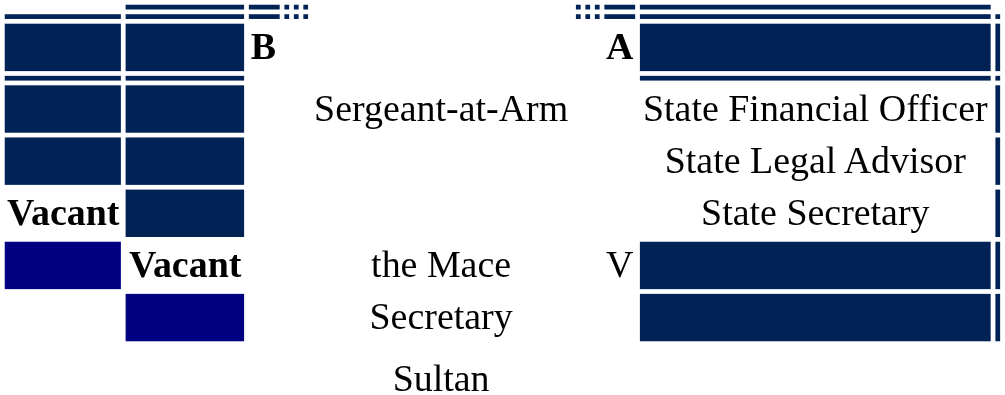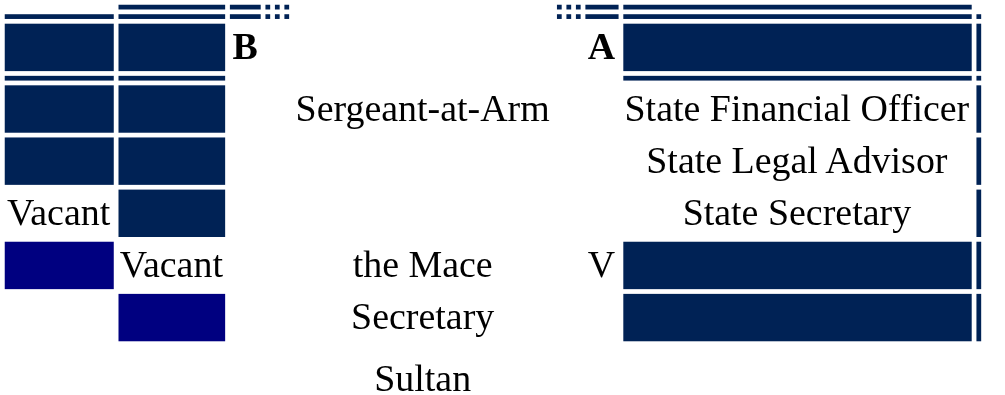(63, 212) bold -> (59, 212) normal
(185, 264) bold -> (171, 264) normal
